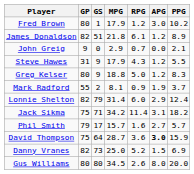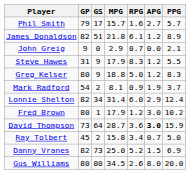rows swapped: (41, 23) <-> (41, 125)
(138, 62) 4.3 -> (136, 62) 8.3
(85, 87) 55 -> (85, 87) 54
(98, 100) 79 -> (98, 100) 34
- row: (41, 112)
(85, 138) 75 -> (85, 125) 73
+ row: (41, 138)
